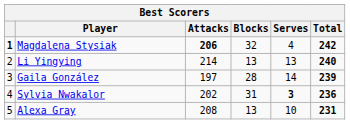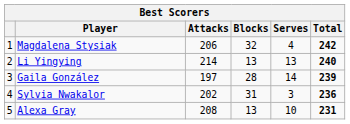(10, 45) bold -> (10, 45) normal
(208, 45) bold -> (208, 45) normal
(291, 94) bold -> (291, 94) normal
